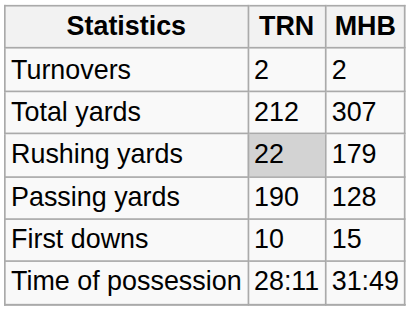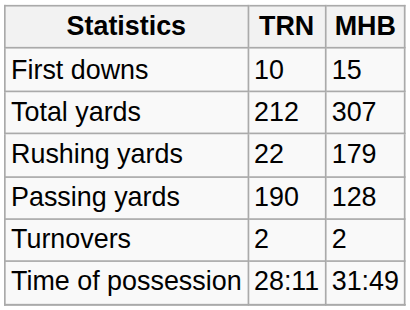rows swapped: (80, 239) <-> (71, 69)
(269, 154) lightgrey background -> (269, 154) no background
